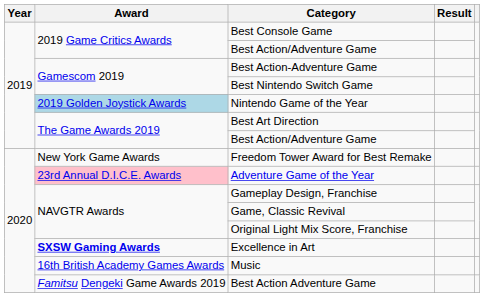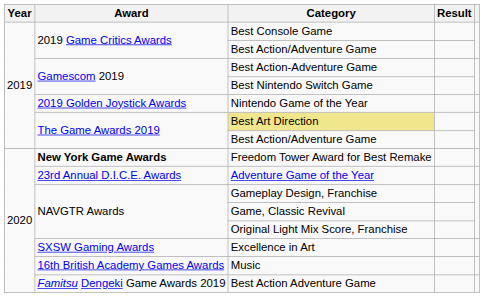(112, 103) lightblue background -> (112, 103) no background
(275, 121) no background -> (275, 121) khaki background
(99, 157) normal -> (102, 157) bold
(109, 175) pink background -> (109, 175) no background
(99, 247) bold -> (96, 247) normal
